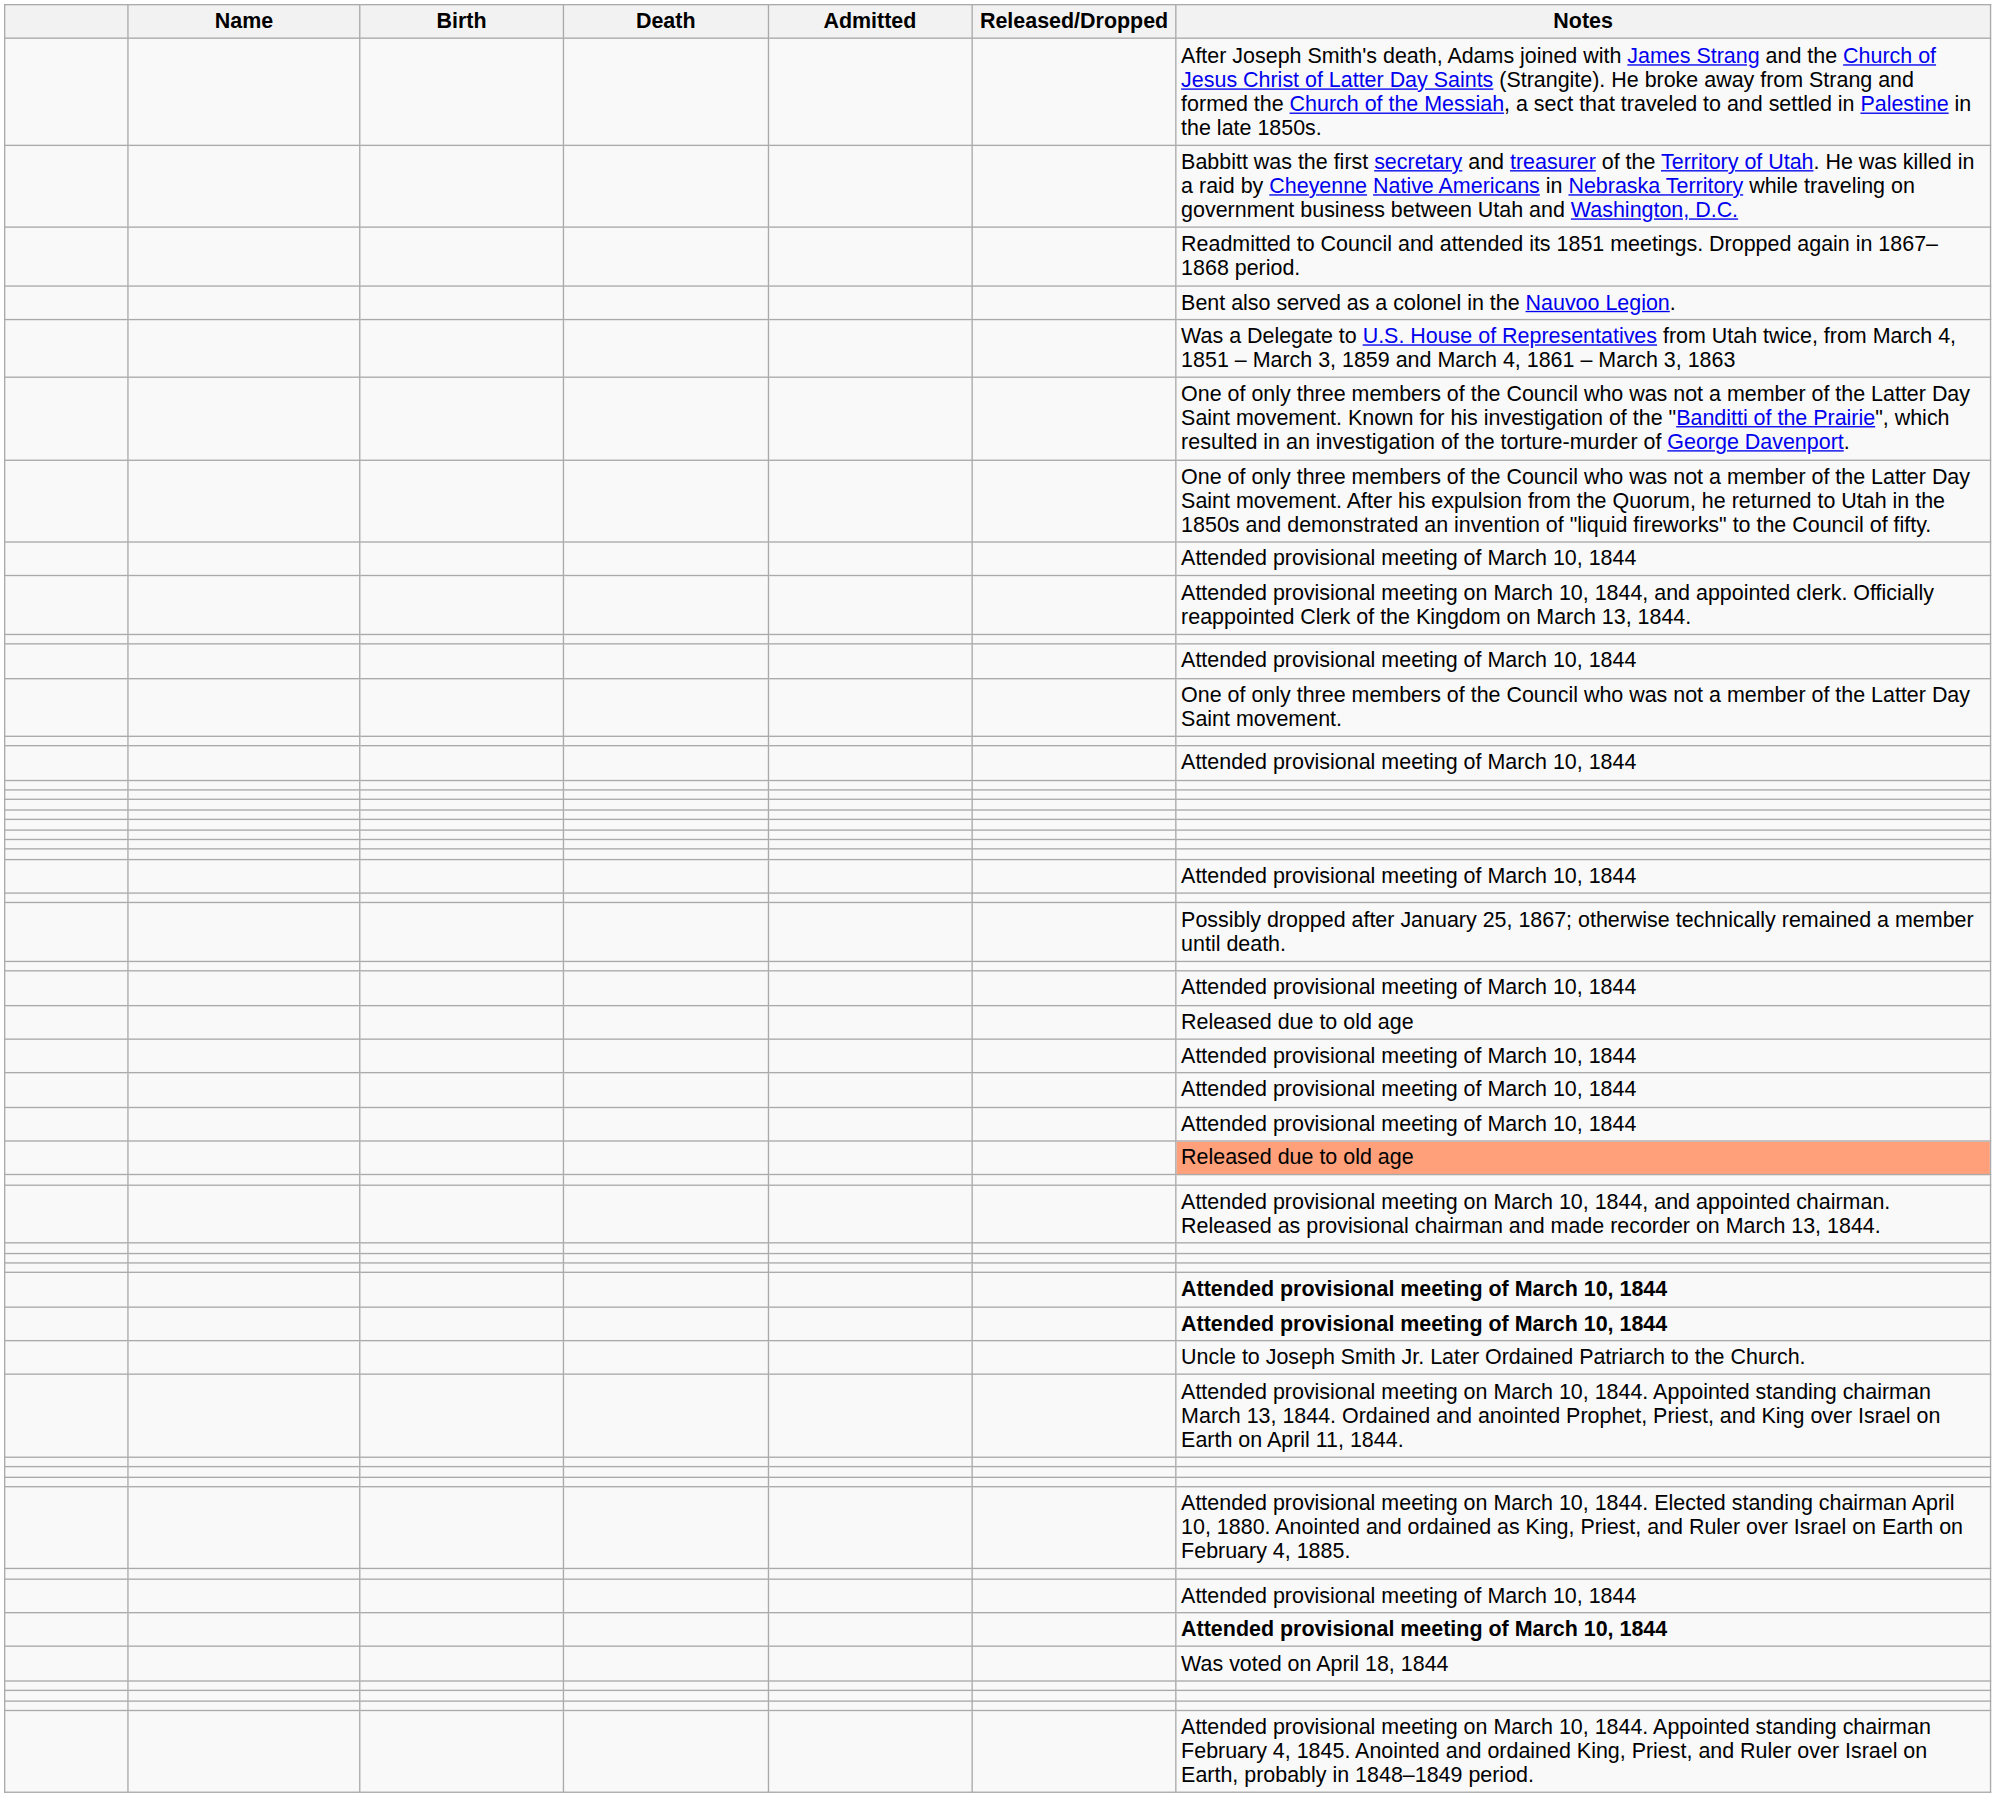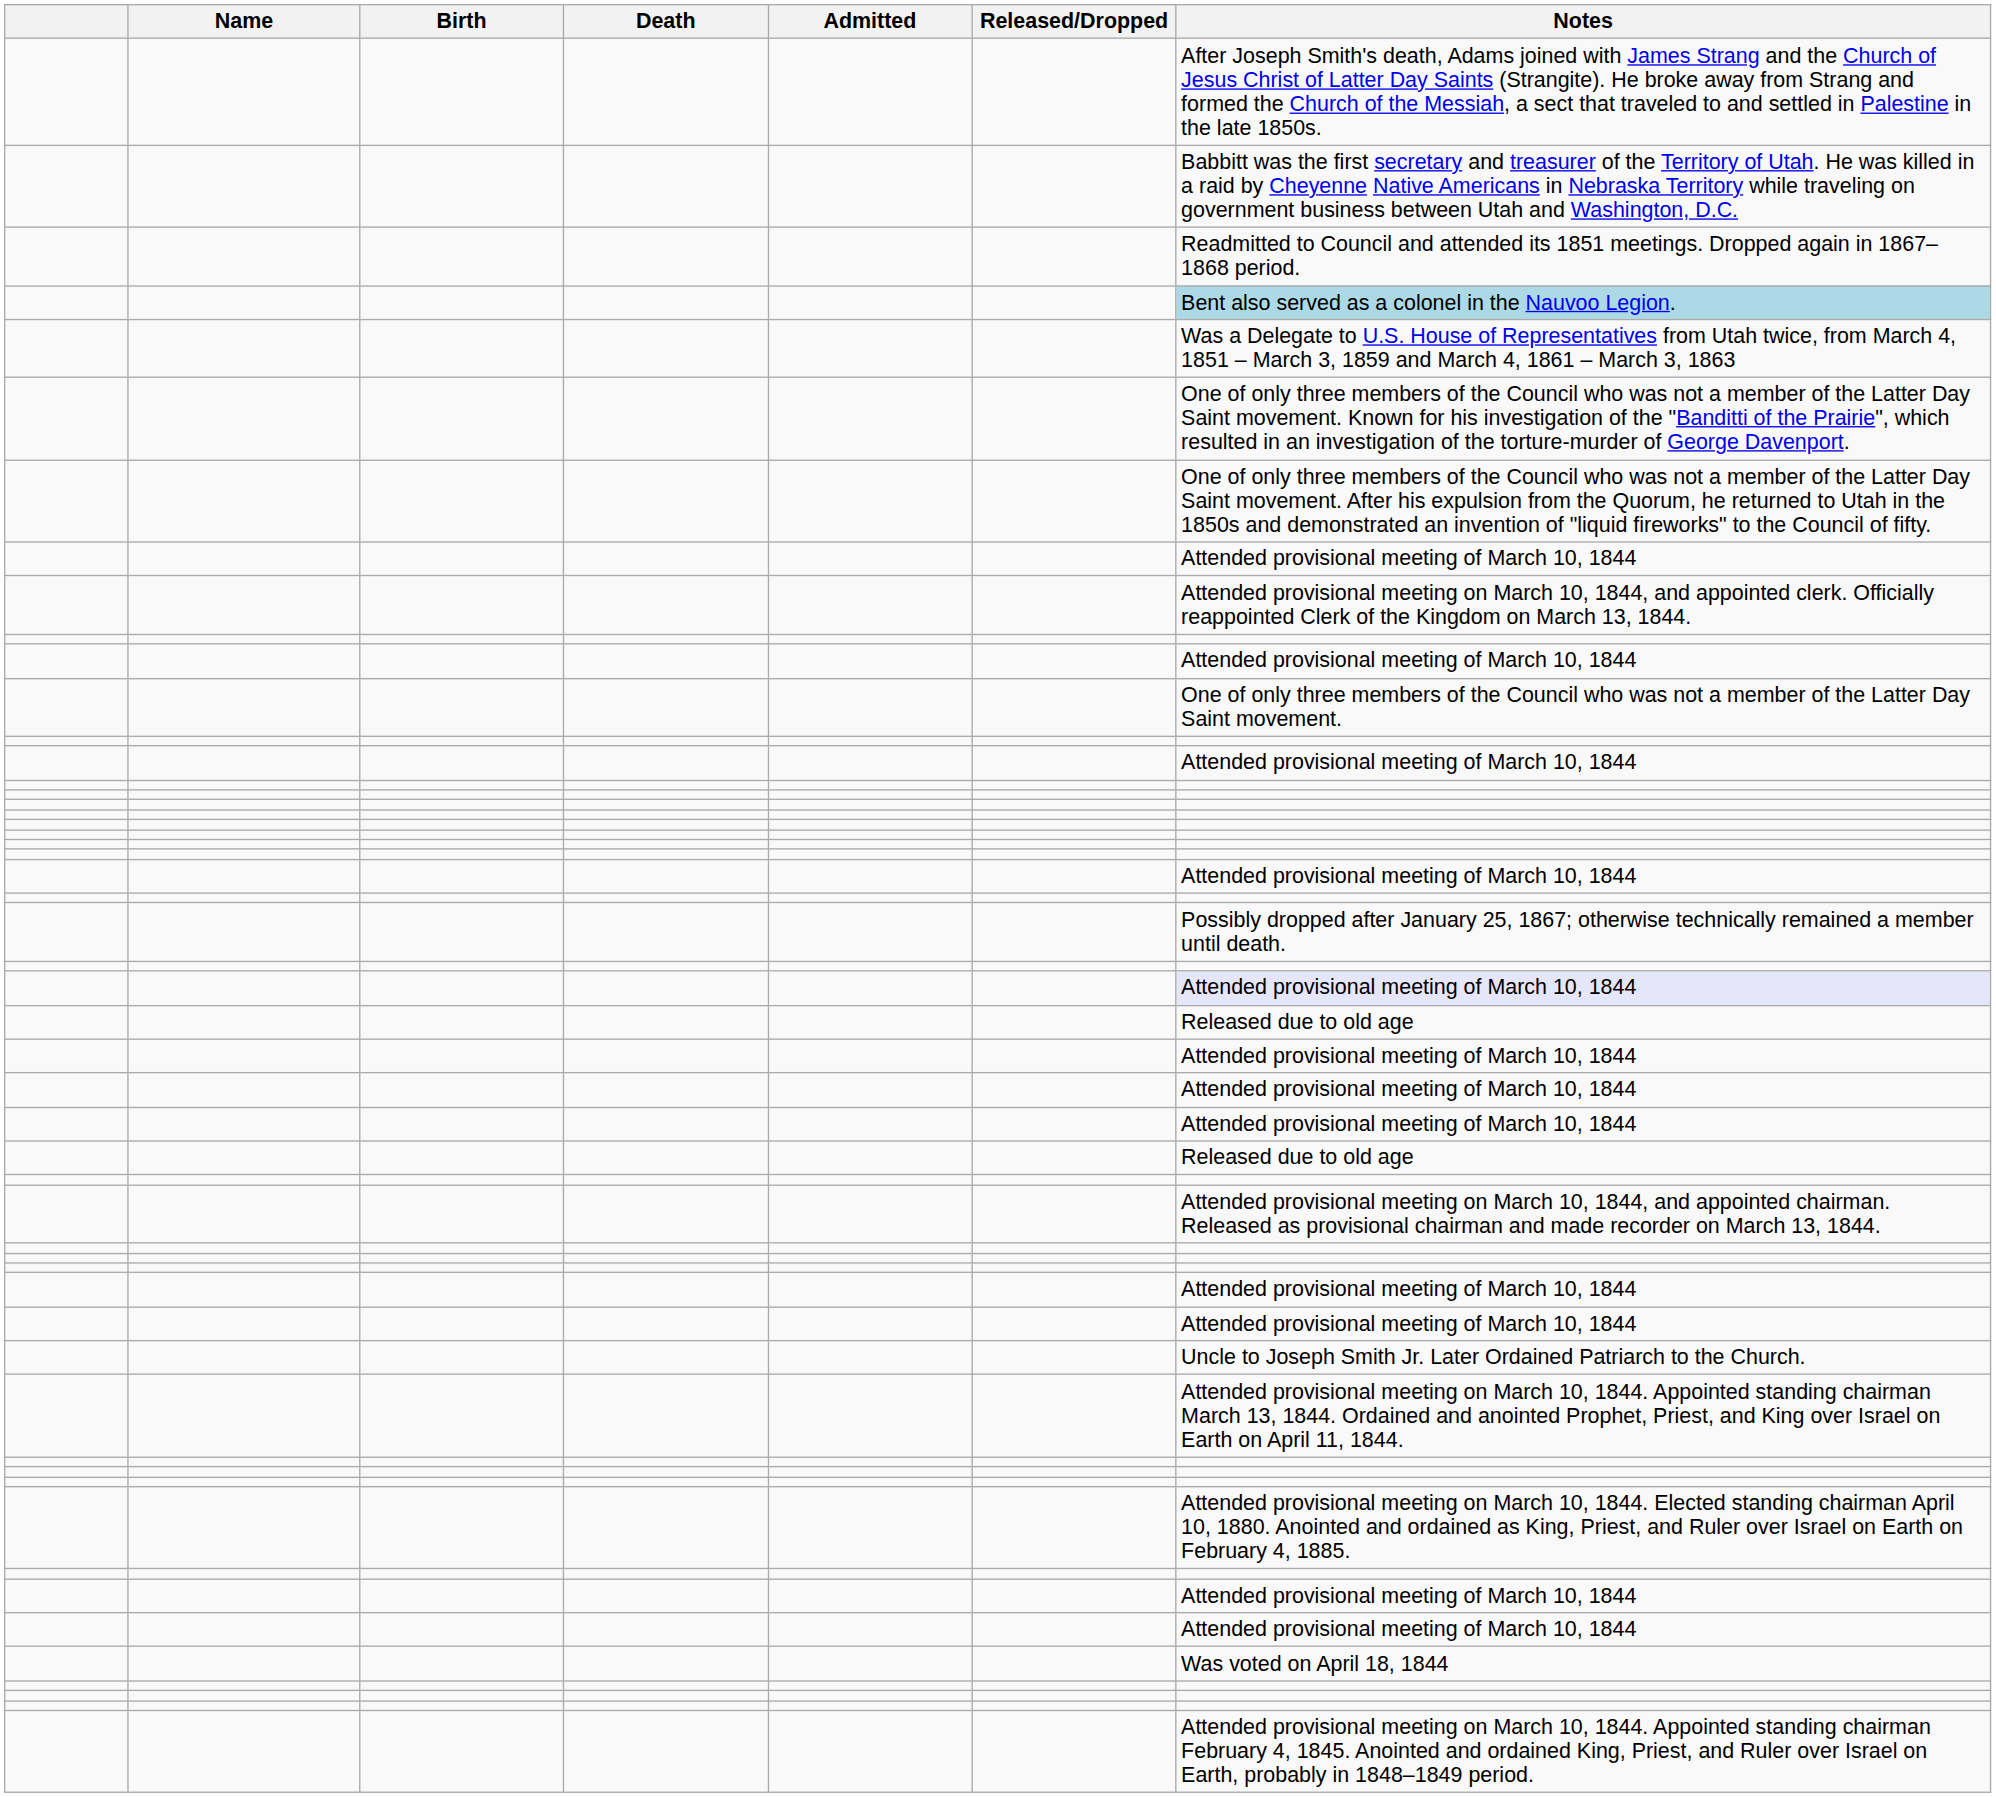(1428, 302) no background -> (1428, 302) lightblue background
(1409, 987) no background -> (1409, 987) lavender background
(1297, 1157) lightsalmon background -> (1297, 1157) no background
(1424, 1289) bold -> (1409, 1289) normal
(1424, 1323) bold -> (1409, 1323) normal
(1424, 1629) bold -> (1409, 1629) normal
